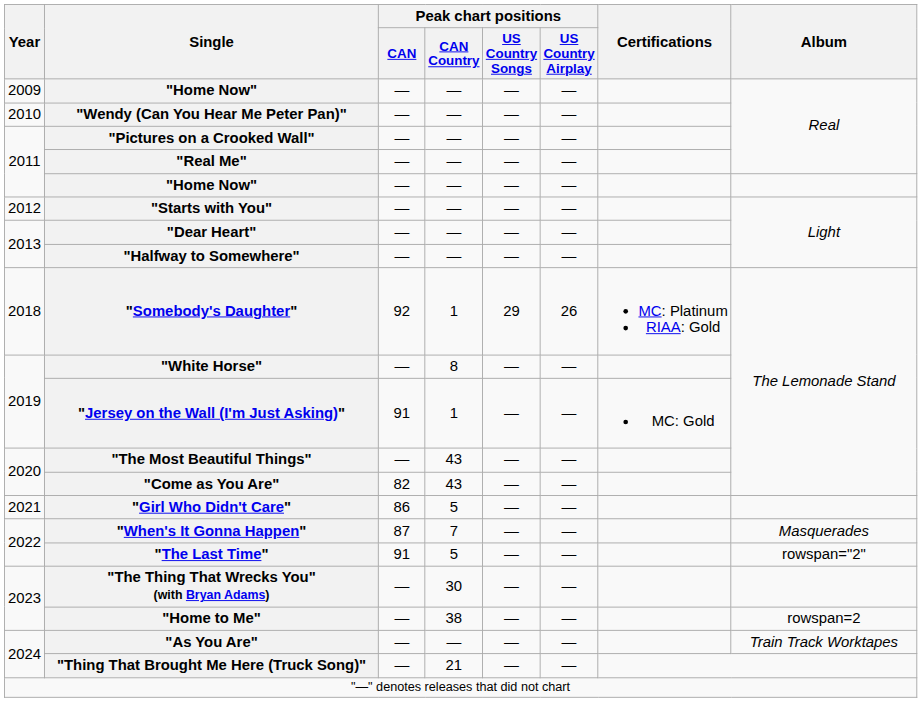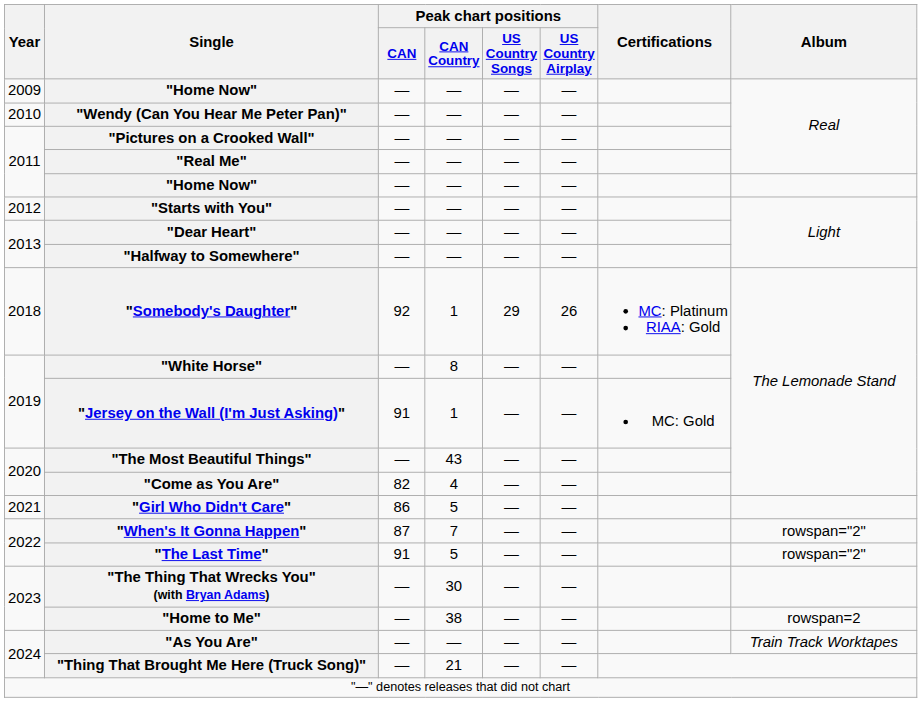(454, 483) 43 -> (454, 483) 4
(824, 530) Masquerades -> (824, 530) rowspan="2"
